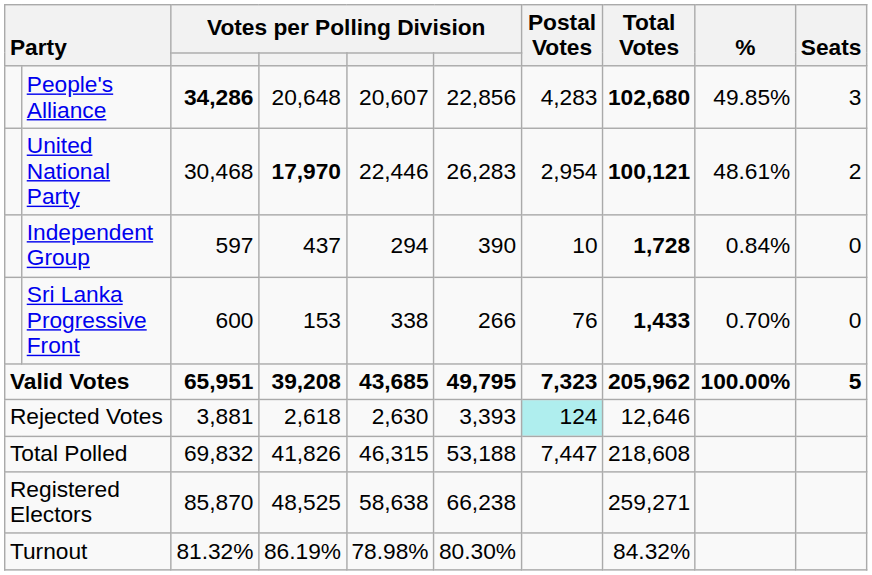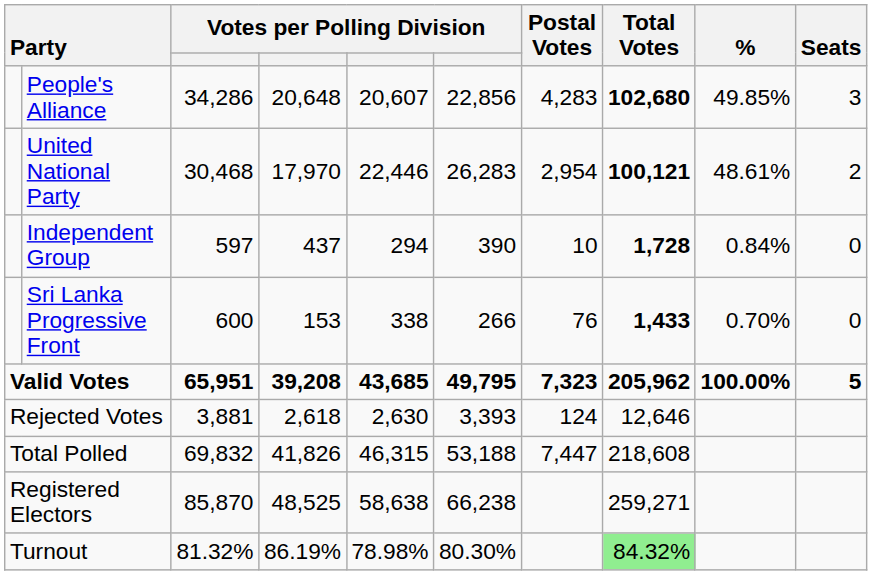(219, 96) bold -> (219, 96) normal
(306, 171) bold -> (306, 171) normal
(579, 417) paleturquoise background -> (579, 417) no background
(652, 551) no background -> (652, 551) lightgreen background
